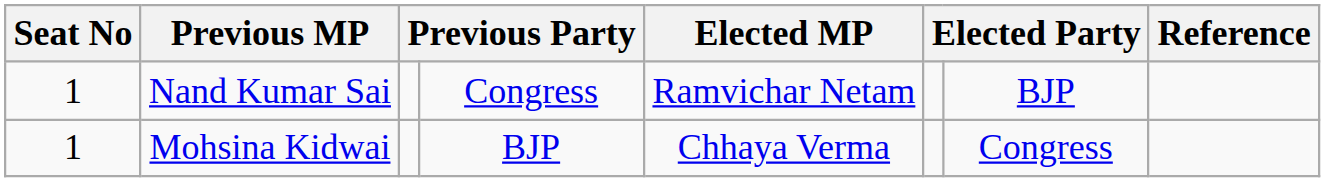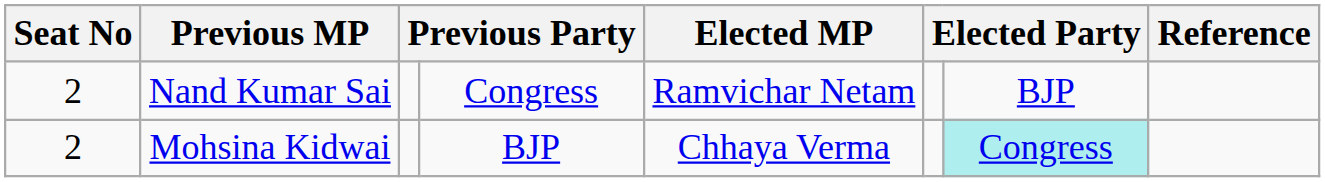(73, 90) 1 -> (73, 90) 2
(73, 147) 1 -> (73, 147) 2
(1046, 147) no background -> (1046, 147) paleturquoise background
